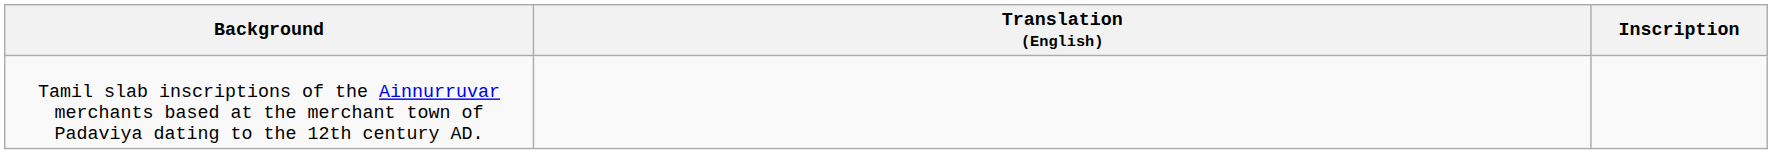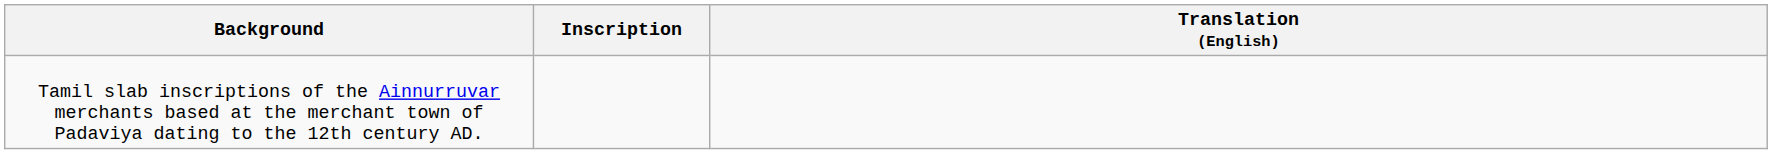columns swapped: (1062, 30) <-> (1679, 30)
